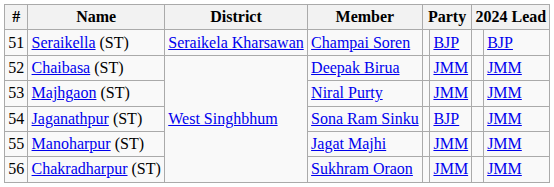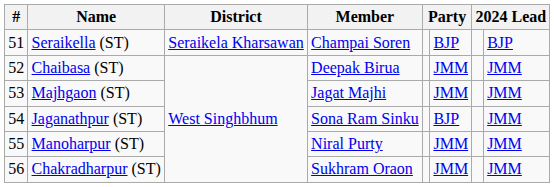(347, 93) Niral Purty -> (349, 93) Jagat Majhi
(349, 144) Jagat Majhi -> (347, 144) Niral Purty
